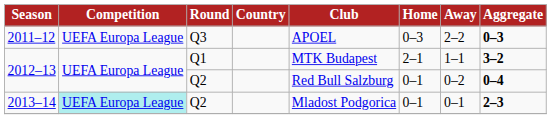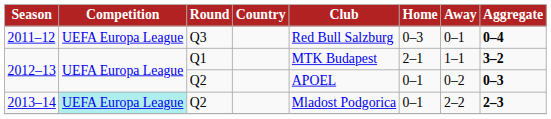(314, 37) APOEL -> (343, 37) Red Bull Salzburg
(454, 37) 2–2 -> (454, 37) 0–1
(493, 37) 0–3 -> (493, 37) 0–4
(343, 80) Red Bull Salzburg -> (314, 80) APOEL
(493, 80) 0–4 -> (493, 80) 0–3
(454, 102) 0–1 -> (454, 102) 2–2
